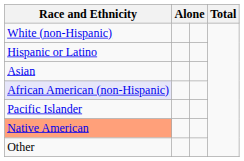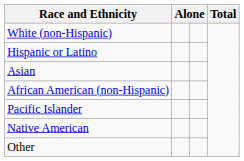(88, 90) lavender background -> (88, 90) no background
(48, 128) lightsalmon background -> (48, 128) no background
